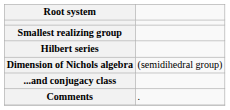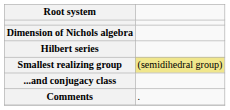(70, 33) Smallest realizing group -> (70, 33) Dimension of Nichols algebra
(70, 65) Dimension of Nichols algebra -> (70, 65) Smallest realizing group
(180, 65) no background -> (180, 65) khaki background
